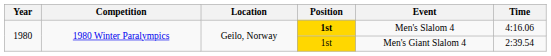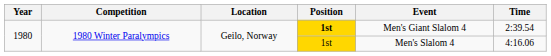(425, 28) Men's Slalom 4 -> (425, 28) Men's Giant Slalom 4
(520, 28) 4:16.06 -> (520, 28) 2:39.54
(425, 44) Men's Giant Slalom 4 -> (425, 44) Men's Slalom 4
(520, 44) 2:39.54 -> (520, 44) 4:16.06
